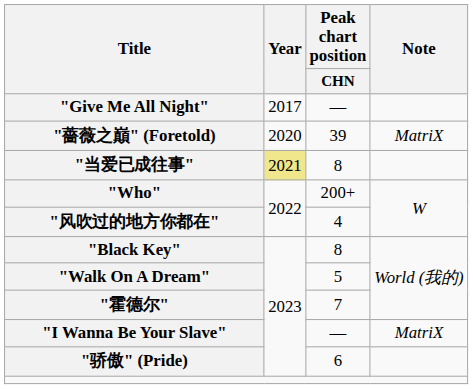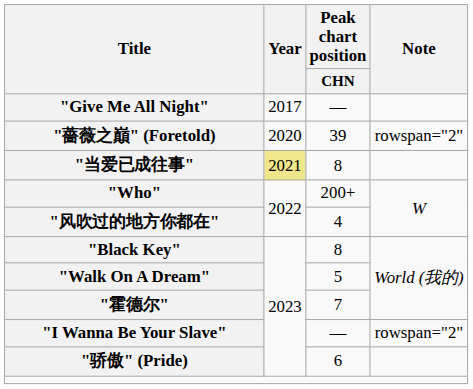(419, 135) MatriX -> (419, 135) rowspan="2"
(419, 332) MatriX -> (419, 332) rowspan="2"
